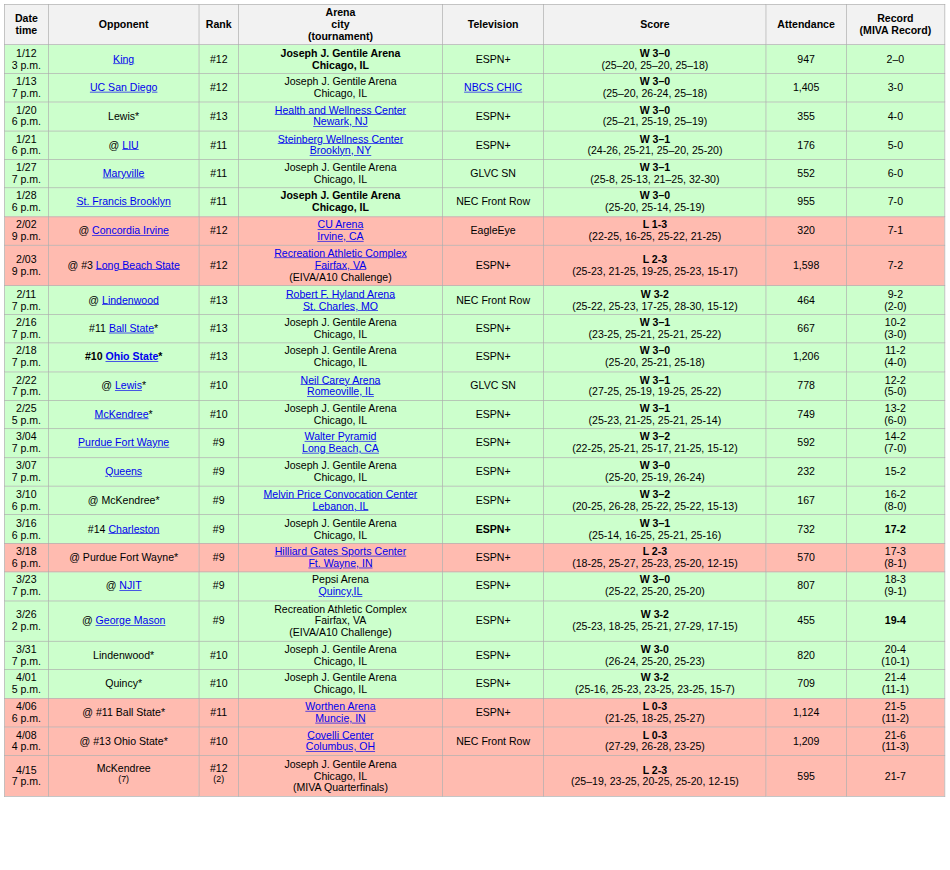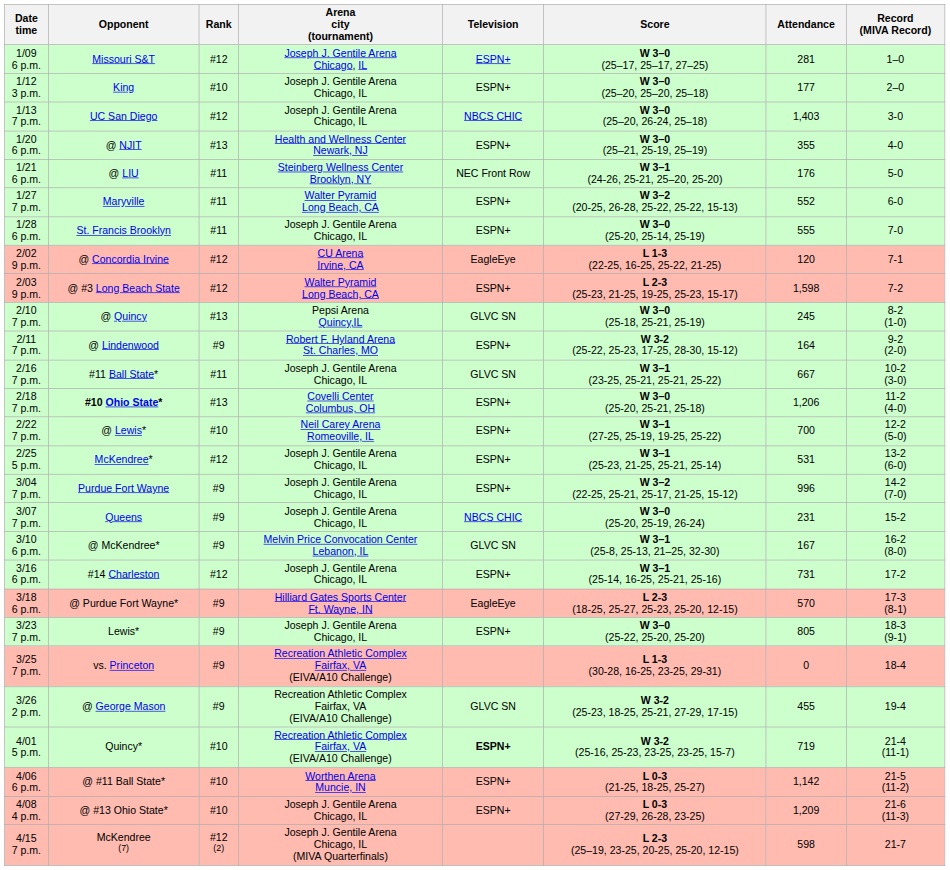+ row: (26, 59)
(219, 59) #12 -> (219, 87) #10
(340, 59) bold -> (340, 87) normal
(806, 59) 947 -> (806, 87) 177
(806, 87) 1,405 -> (806, 116) 1,403
(124, 116) Lewis* -> (124, 145) @ NJIT
(493, 145) ESPN+ -> (493, 173) NEC Front Row
(340, 173) Joseph J. Gentile Arena Chicago, IL -> (340, 202) Walter Pyramid Long Beach, CA
(493, 173) GLVC SN -> (493, 202) ESPN+
(655, 173) W 3–1 (25-8, 25-13, 21–25, 32-30) -> (655, 202) W 3–2 (20-25, 26-28, 25-22, 25-22, 15-13)
(340, 202) bold -> (340, 231) normal
(493, 202) NEC Front Row -> (493, 231) ESPN+
(806, 202) 955 -> (806, 231) 555
(806, 231) 320 -> (806, 259) 120
(340, 265) Recreation Athletic Complex Fairfax, VA (EIVA/A10 Challenge) -> (340, 288) Walter Pyramid Long Beach, CA
+ row: (26, 316)
(219, 300) #13 -> (219, 345) #9
(493, 300) NEC Front Row -> (493, 345) ESPN+
(806, 300) 464 -> (806, 345) 164
(219, 328) #13 -> (219, 374) #11
(493, 328) ESPN+ -> (493, 374) GLVC SN
(340, 357) Joseph J. Gentile Arena Chicago, IL -> (340, 402) Covelli Center Columbus, OH
(493, 386) GLVC SN -> (493, 431) ESPN+
(806, 386) 778 -> (806, 431) 700
(219, 414) #10 -> (219, 460) #12
(806, 414) 749 -> (806, 460) 531
(340, 443) Walter Pyramid Long Beach, CA -> (340, 488) Joseph J. Gentile Arena Chicago, IL
(806, 443) 592 -> (806, 488) 996
(493, 471) ESPN+ -> (493, 517) NBCS CHIC
(806, 471) 232 -> (806, 517) 231
(493, 500) ESPN+ -> (493, 545) GLVC SN
(655, 500) W 3–2 (20-25, 26-28, 25-22, 25-22, 15-13) -> (655, 545) W 3–1 (25-8, 25-13, 21–25, 32-30)
(219, 529) #9 -> (219, 574) #12
(493, 529) bold -> (493, 574) normal
(806, 529) 732 -> (806, 574) 731
(895, 529) bold -> (895, 574) normal
(493, 557) ESPN+ -> (493, 603) EagleEye
(124, 586) @ NJIT -> (124, 631) Lewis*
(340, 586) Pepsi Arena Quincy,IL -> (340, 631) Joseph J. Gentile Arena Chicago, IL
(806, 586) 807 -> (806, 631) 805
+ row: (26, 666)
(493, 621) ESPN+ -> (493, 706) GLVC SN
(895, 621) bold -> (895, 706) normal
- row: (26, 655)
(340, 684) Joseph J. Gentile Arena Chicago, IL -> (340, 747) Recreation Athletic Complex Fairfax, VA (EIVA/A10 Challenge)
(493, 684) normal -> (493, 747) bold
(806, 684) 709 -> (806, 747) 719
(219, 712) #11 -> (219, 782) #10
(806, 712) 1,124 -> (806, 782) 1,142
(340, 741) Covelli Center Columbus, OH -> (340, 810) Joseph J. Gentile Arena Chicago, IL
(493, 741) NEC Front Row -> (493, 810) ESPN+
(806, 776) 595 -> (806, 845) 598
